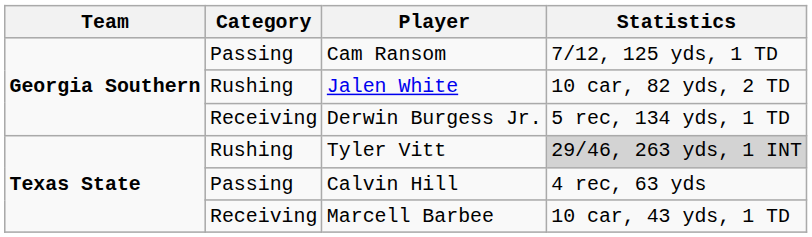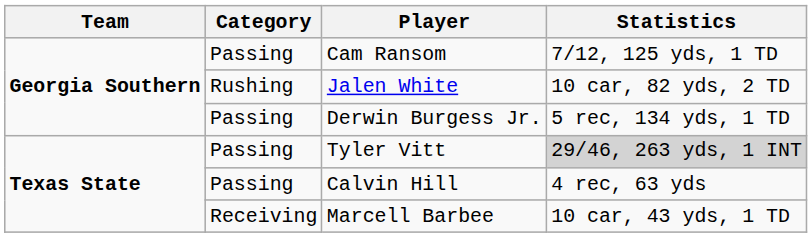(264, 119) Receiving -> (252, 119) Passing
(252, 152) Rushing -> (252, 152) Passing
